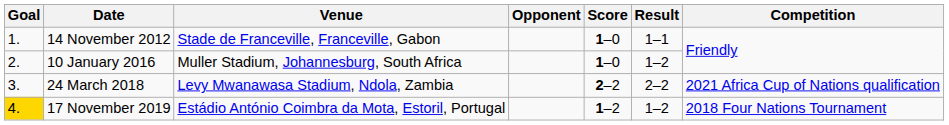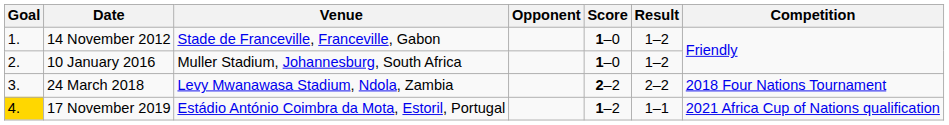(657, 39) 1–1 -> (657, 39) 1–2
(813, 85) 2021 Africa Cup of Nations qualification -> (786, 85) 2018 Four Nations Tournament
(657, 108) 1–2 -> (657, 108) 1–1
(786, 108) 2018 Four Nations Tournament -> (813, 108) 2021 Africa Cup of Nations qualification
